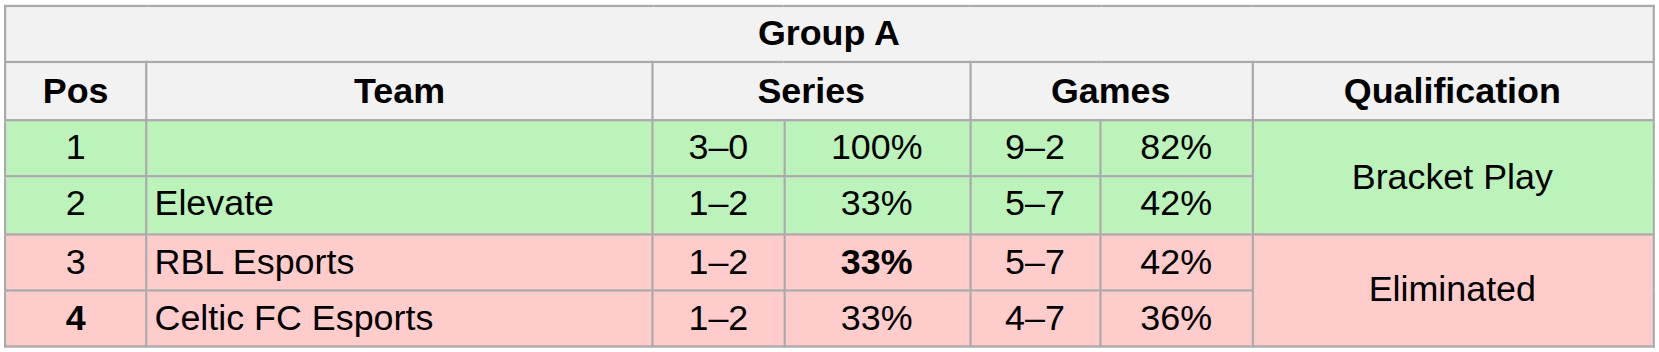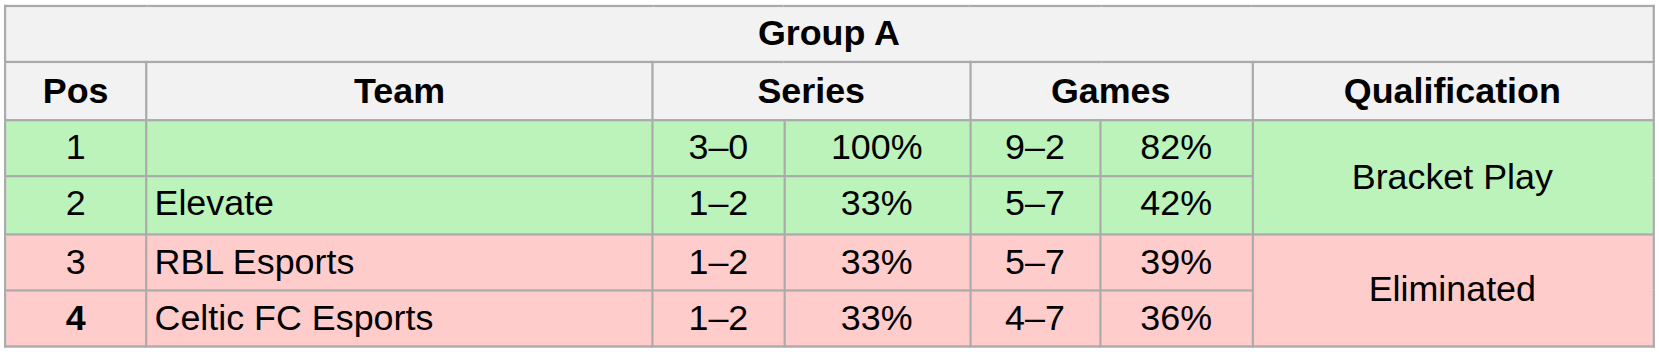(877, 261) bold -> (877, 261) normal
(1176, 261) 42% -> (1176, 261) 39%
